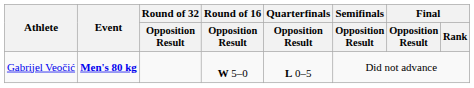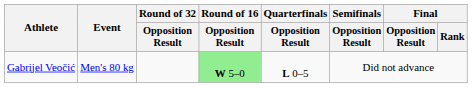(108, 67) bold -> (107, 67) normal
(233, 74) no background -> (230, 74) lightgreen background
